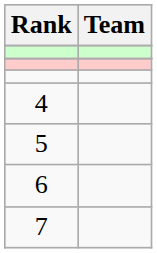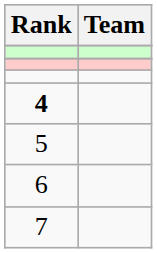(41, 102) normal -> (41, 102) bold
